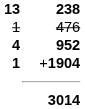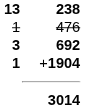(16, 45) 4 -> (16, 45) 3
(68, 45) 952 -> (68, 45) 692
